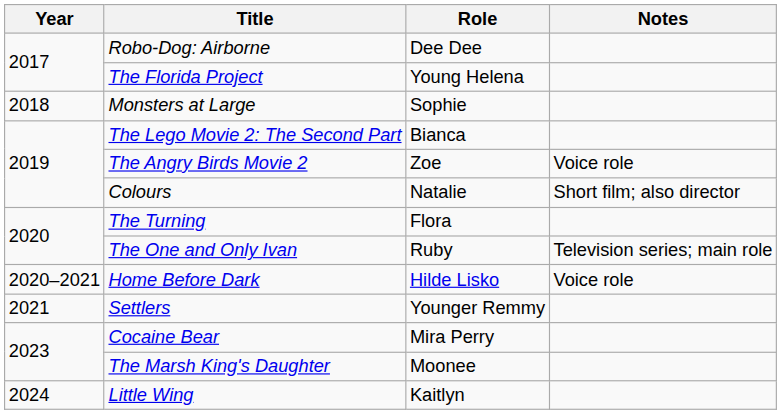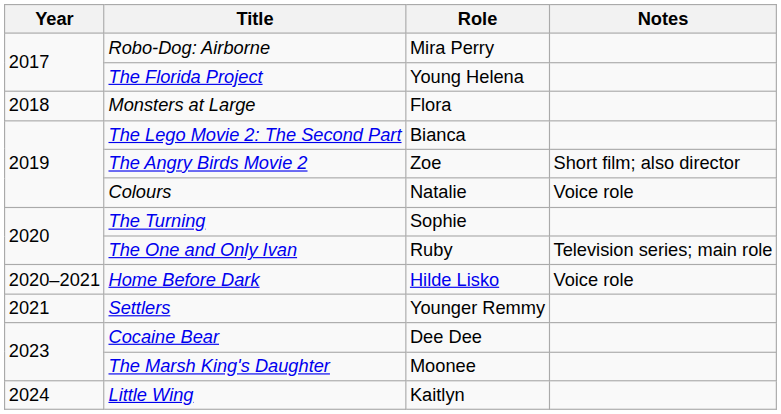(446, 47) Dee Dee -> (452, 47) Mira Perry
(438, 105) Sophie -> (431, 105) Flora
(594, 163) Voice role -> (647, 163) Short film; also director
(647, 192) Short film; also director -> (594, 192) Voice role
(431, 221) Flora -> (438, 221) Sophie
(452, 337) Mira Perry -> (446, 337) Dee Dee
